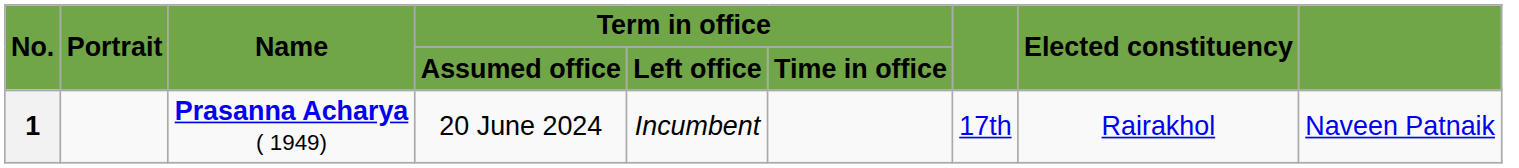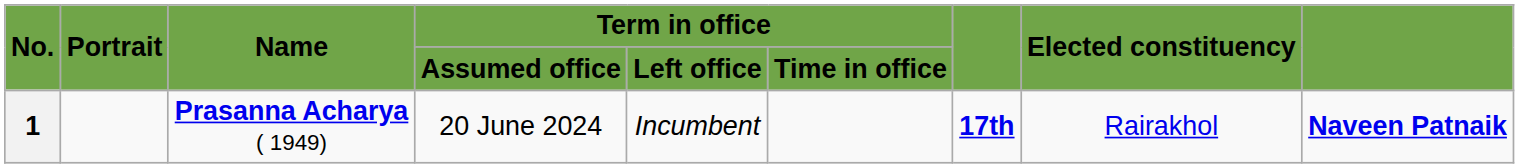(985, 126) normal -> (987, 126) bold
(1400, 126) normal -> (1408, 126) bold
